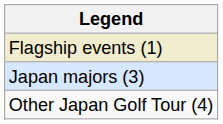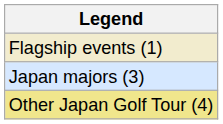(111, 105) no background -> (111, 105) khaki background
